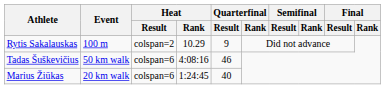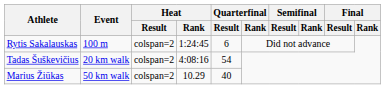(194, 44) 10.29 -> (194, 44) 1:24:45
(226, 44) 9 -> (226, 44) 6
(106, 60) 50 km walk -> (106, 60) 20 km walk
(154, 60) colspan=6 -> (154, 60) colspan=2
(226, 60) 46 -> (226, 60) 54
(106, 76) 20 km walk -> (106, 76) 50 km walk
(154, 76) colspan=6 -> (154, 76) colspan=2
(194, 76) 1:24:45 -> (194, 76) 10.29
